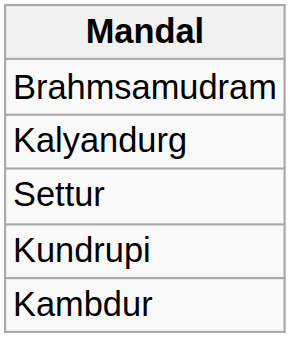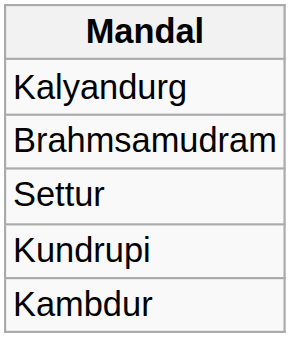(145, 86) Brahmsamudram -> (100, 86) Kalyandurg
(100, 140) Kalyandurg -> (145, 140) Brahmsamudram
